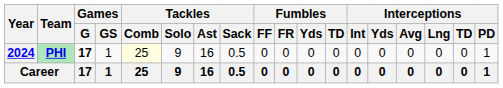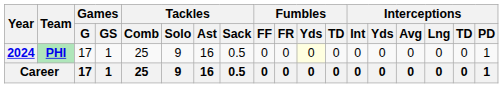(85, 53) bold -> (85, 53) normal
(141, 53) lightyellow background -> (141, 53) no background
(311, 53) no background -> (311, 53) lightyellow background
